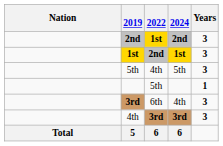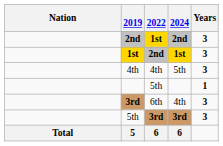(133, 70) 5th -> (133, 70) 4th
(133, 117) 4th -> (133, 117) 5th
